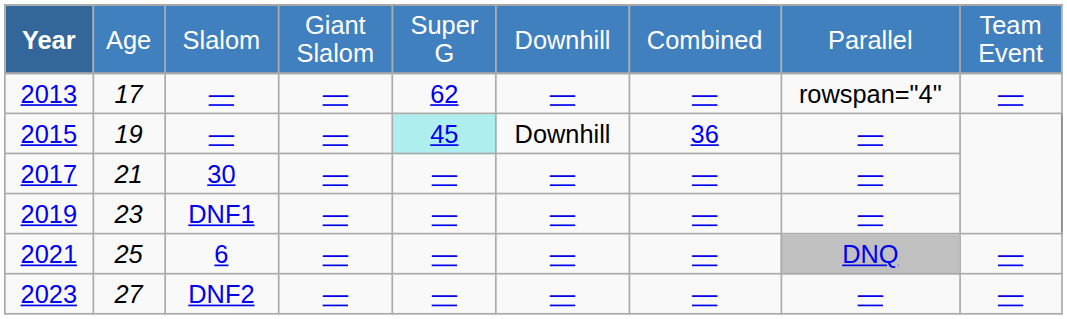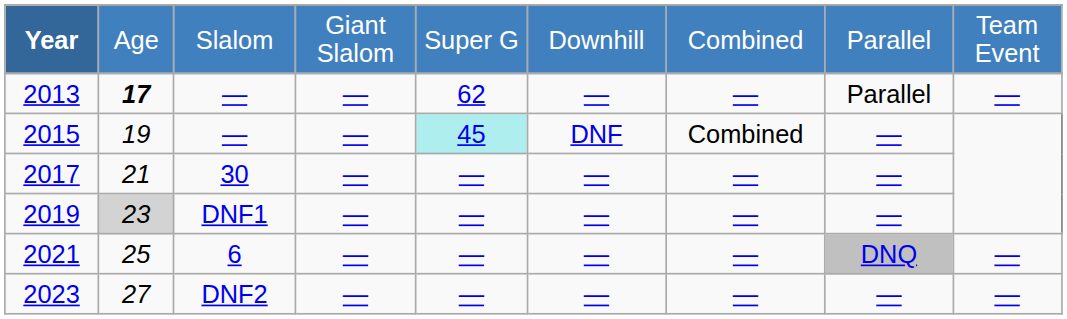(129, 94) normal -> (136, 94) bold
(870, 94) rowspan="4" -> (889, 94) Parallel
(563, 134) Downhill -> (596, 134) DNF
(705, 134) 36 -> (746, 134) Combined
(129, 214) no background -> (136, 214) lightgrey background
